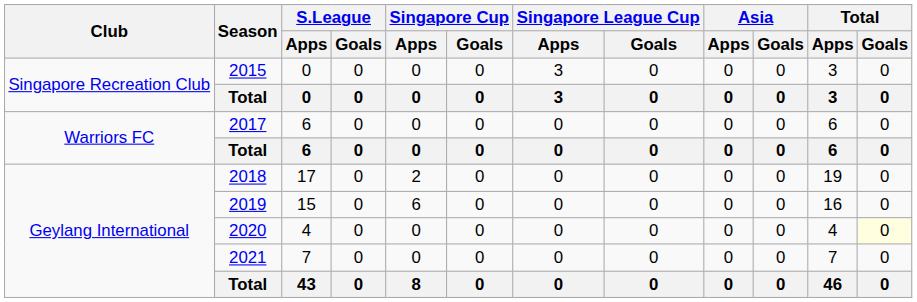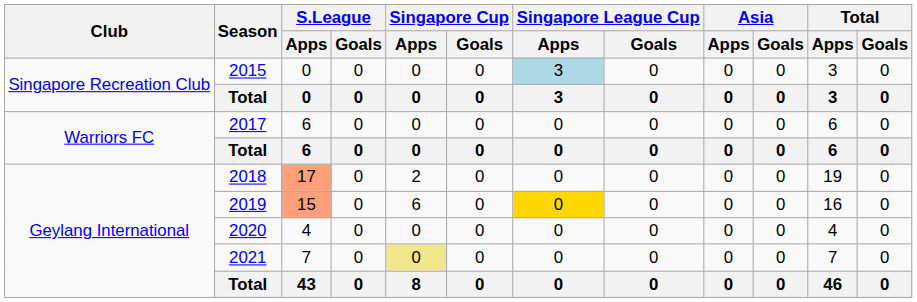(558, 71) no background -> (558, 71) lightblue background
(306, 177) no background -> (306, 177) lightsalmon background
(306, 204) no background -> (306, 204) lightsalmon background
(558, 204) no background -> (558, 204) gold background
(885, 230) lightyellow background -> (885, 230) no background
(416, 257) no background -> (416, 257) khaki background
